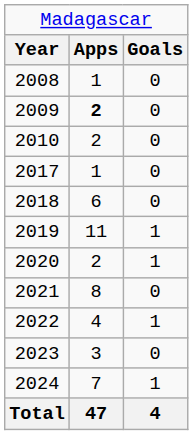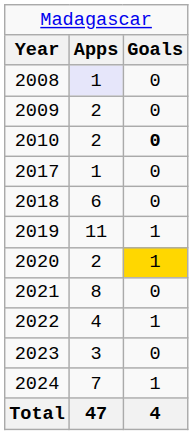(96, 80) no background -> (96, 80) lavender background
(96, 111) bold -> (96, 111) normal
(155, 141) normal -> (155, 141) bold
(155, 262) no background -> (155, 262) gold background
